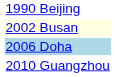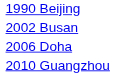(42, 27) lightyellow background -> (42, 27) no background
(39, 46) lightblue background -> (39, 46) no background
